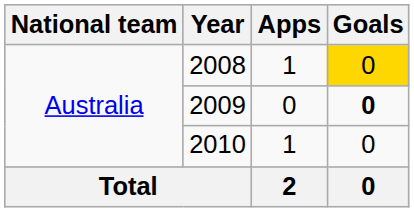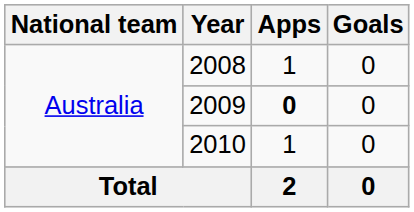(368, 65) gold background -> (368, 65) no background
(289, 105) normal -> (289, 105) bold
(368, 105) bold -> (368, 105) normal
